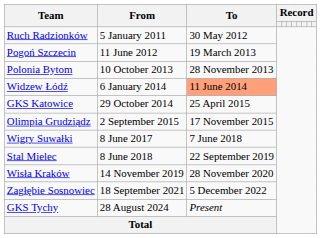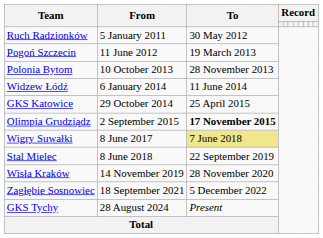(218, 87) lightsalmon background -> (218, 87) no background
(231, 121) normal -> (233, 121) bold
(216, 138) no background -> (216, 138) khaki background
